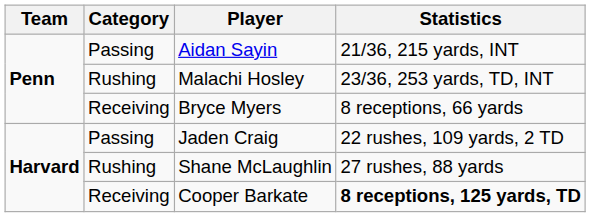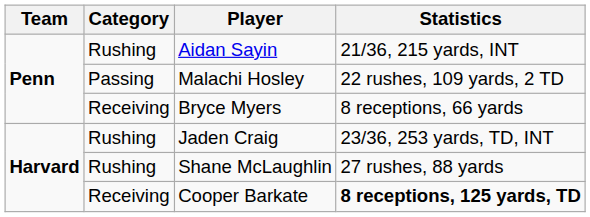(121, 49) Passing -> (122, 49) Rushing
(122, 78) Rushing -> (121, 78) Passing
(447, 78) 23/36, 253 yards, TD, INT -> (452, 78) 22 rushes, 109 yards, 2 TD
(121, 137) Passing -> (122, 137) Rushing
(452, 137) 22 rushes, 109 yards, 2 TD -> (447, 137) 23/36, 253 yards, TD, INT
